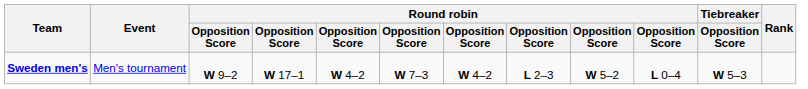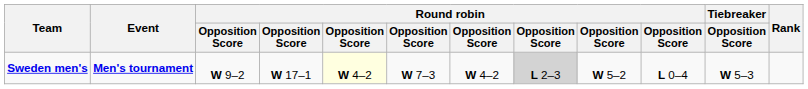(140, 68) normal -> (143, 68) bold
(348, 75) no background -> (355, 75) lightyellow background
(539, 75) no background -> (546, 75) lightgrey background
